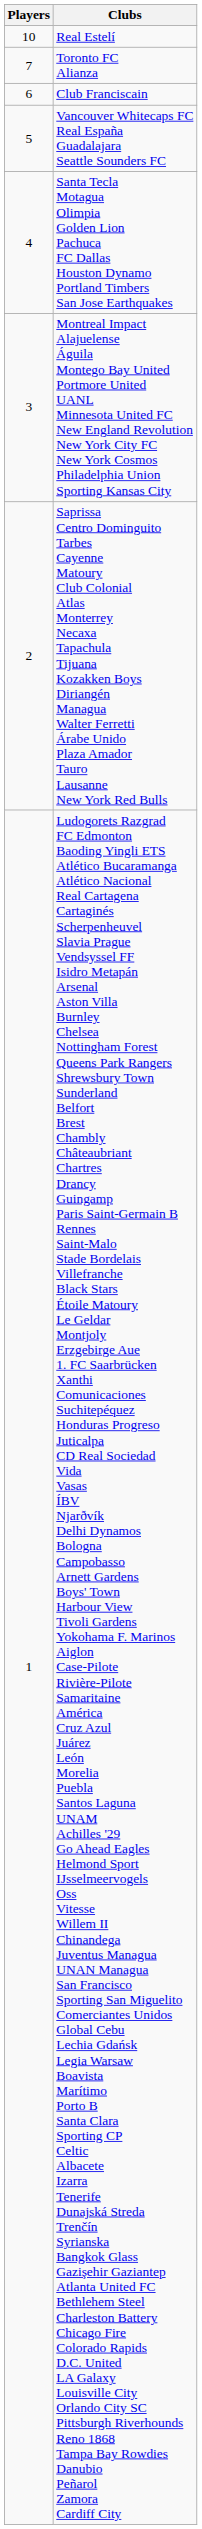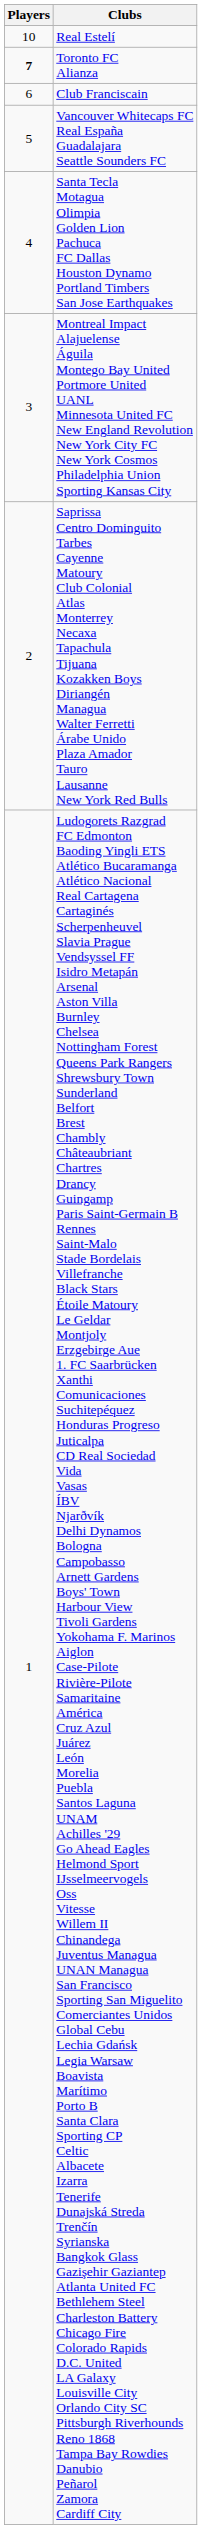(29, 65) normal -> (29, 65) bold
